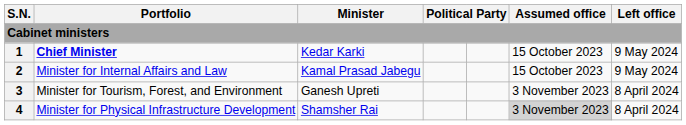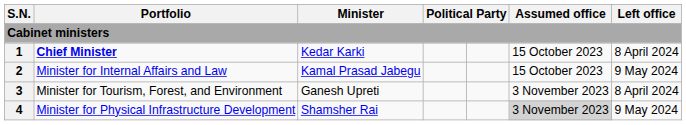(646, 52) 9 May 2024 -> (647, 52) 8 April 2024
(647, 110) 8 April 2024 -> (646, 110) 9 May 2024
